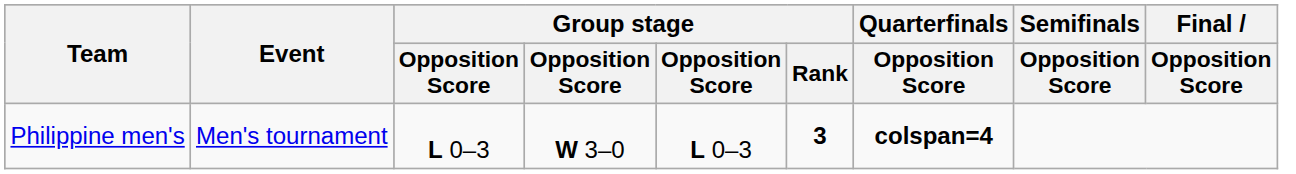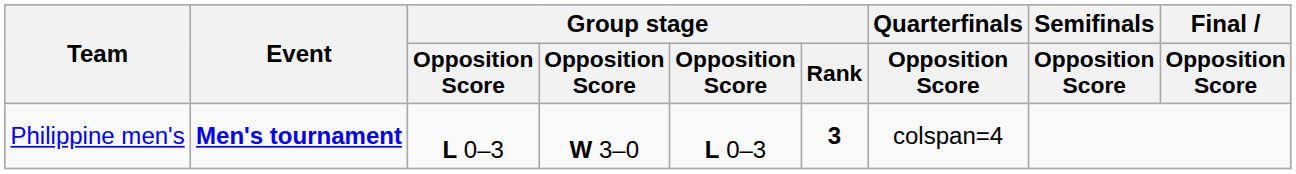(292, 136) normal -> (299, 136) bold
(934, 136) bold -> (948, 136) normal
